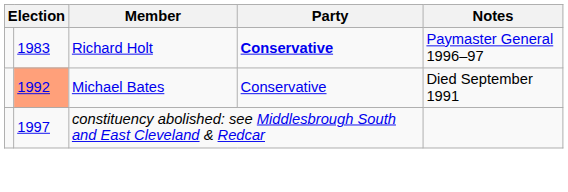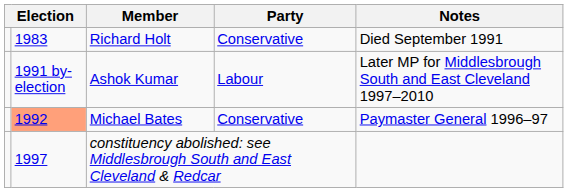(287, 47) bold -> (260, 39) normal
(490, 47) Paymaster General 1996–97 -> (431, 39) Died September 1991
+ row: (134, 79)
(480, 87) Died September 1991 -> (454, 119) Paymaster General 1996–97
